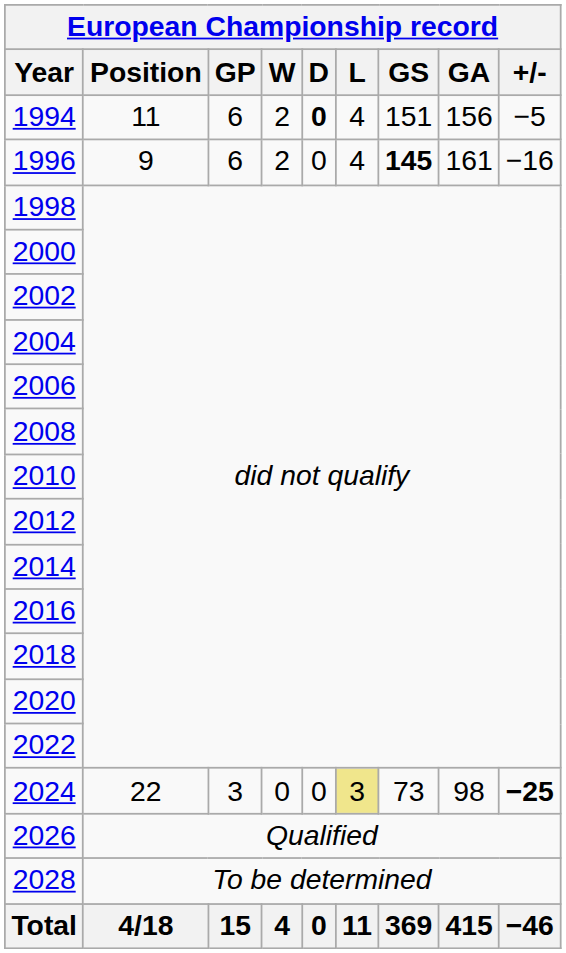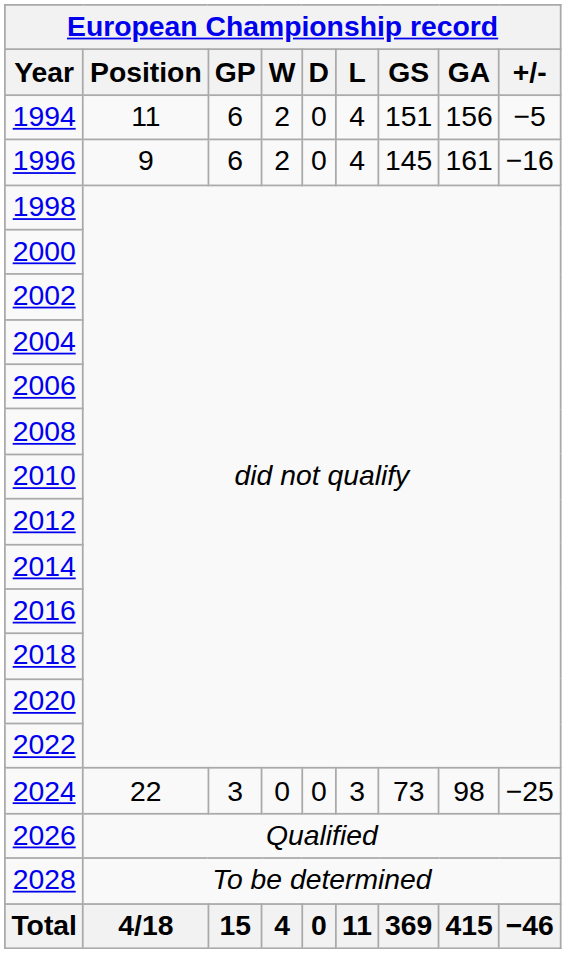(319, 116) bold -> (319, 116) normal
(409, 161) bold -> (409, 161) normal
(357, 790) khaki background -> (357, 790) no background
(530, 790) bold -> (530, 790) normal
